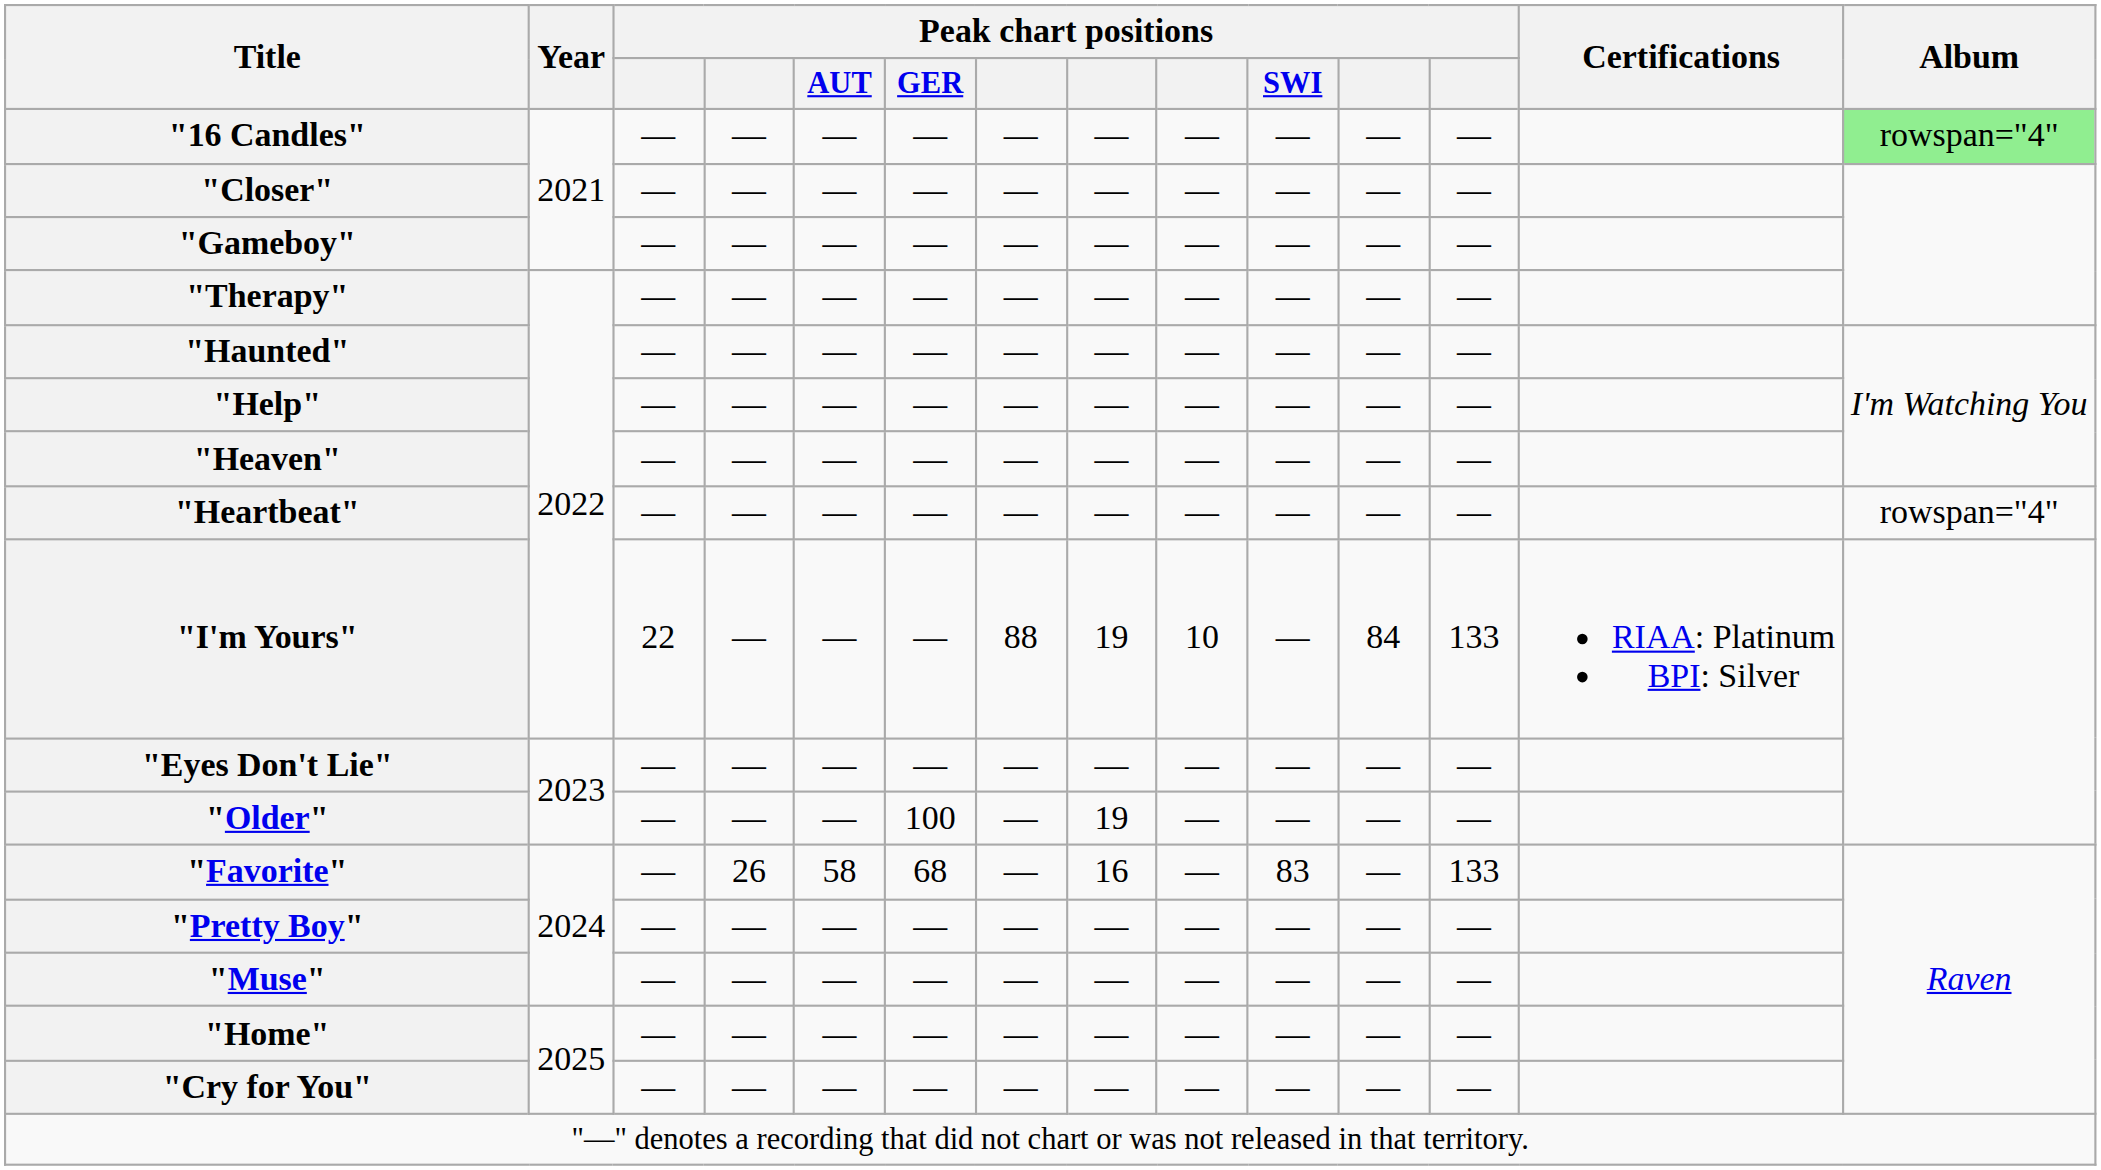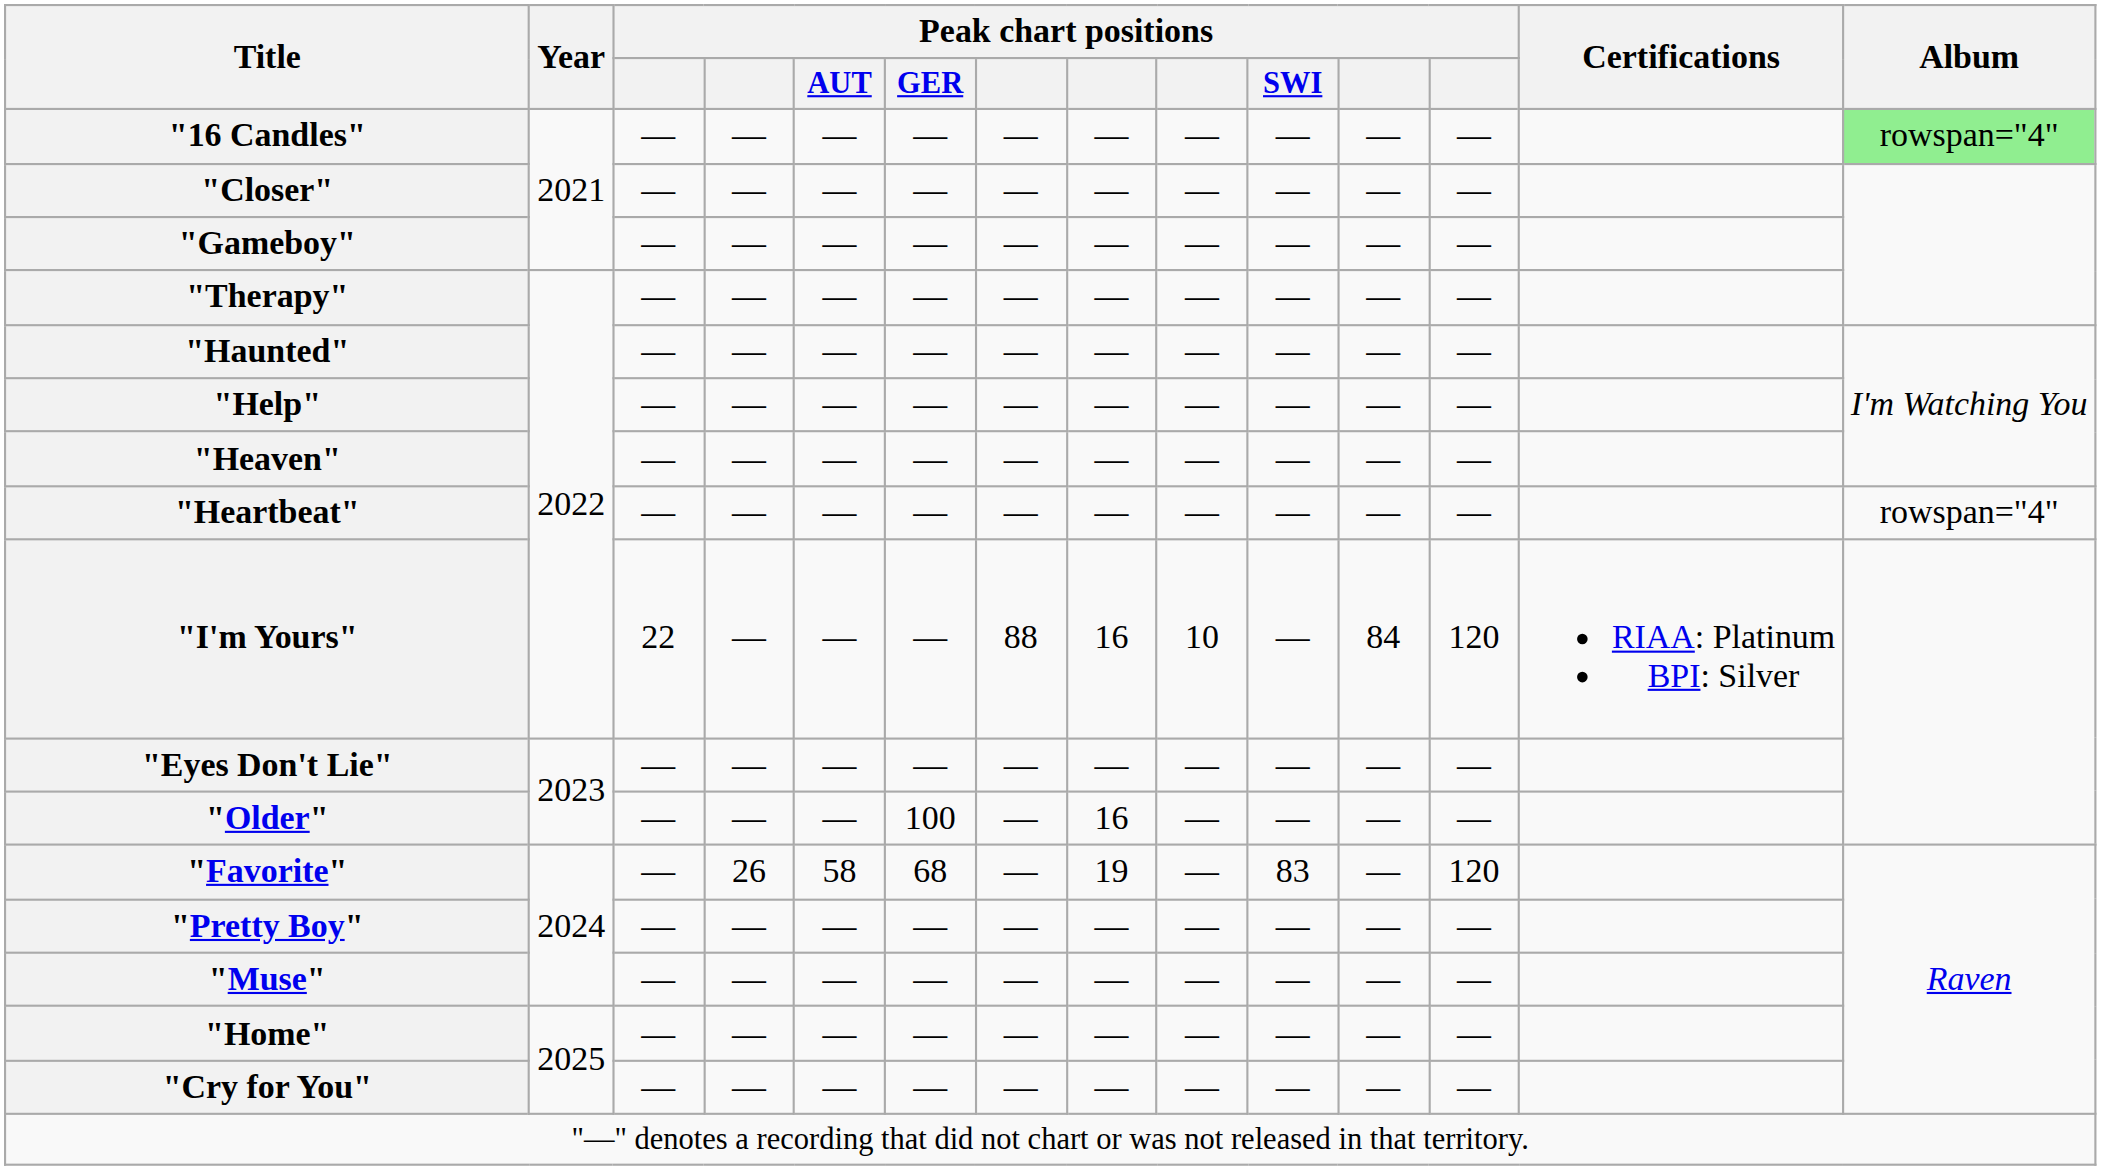(1111, 637) 19 -> (1111, 637) 16
(1474, 637) 133 -> (1474, 637) 120
(1111, 817) 19 -> (1111, 817) 16
(1111, 871) 16 -> (1111, 871) 19
(1474, 871) 133 -> (1474, 871) 120
